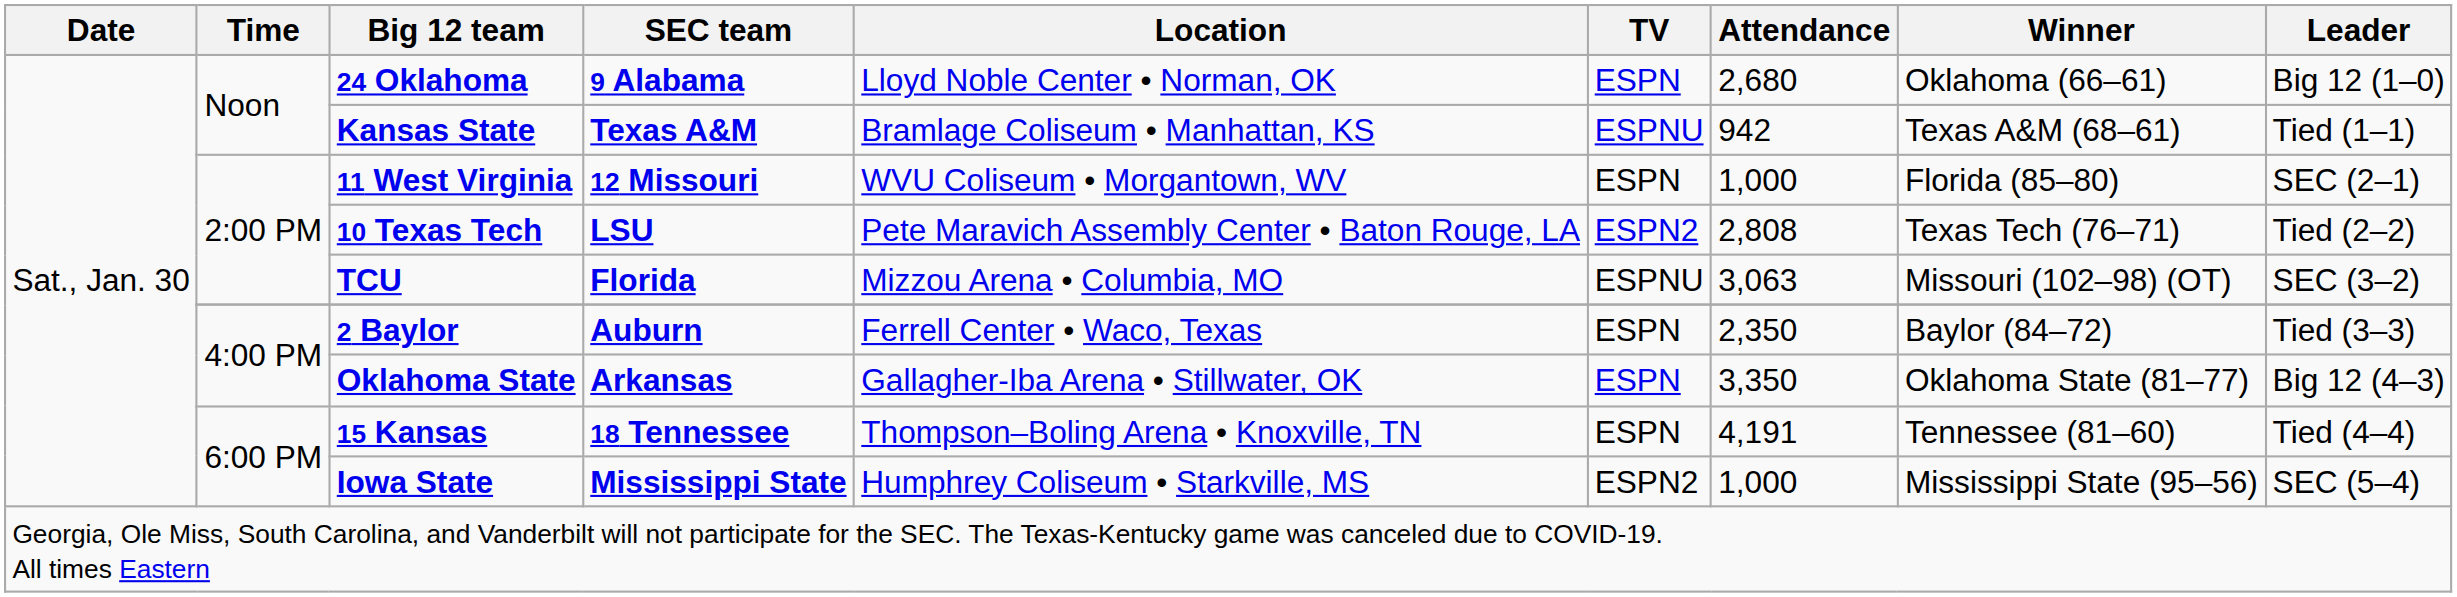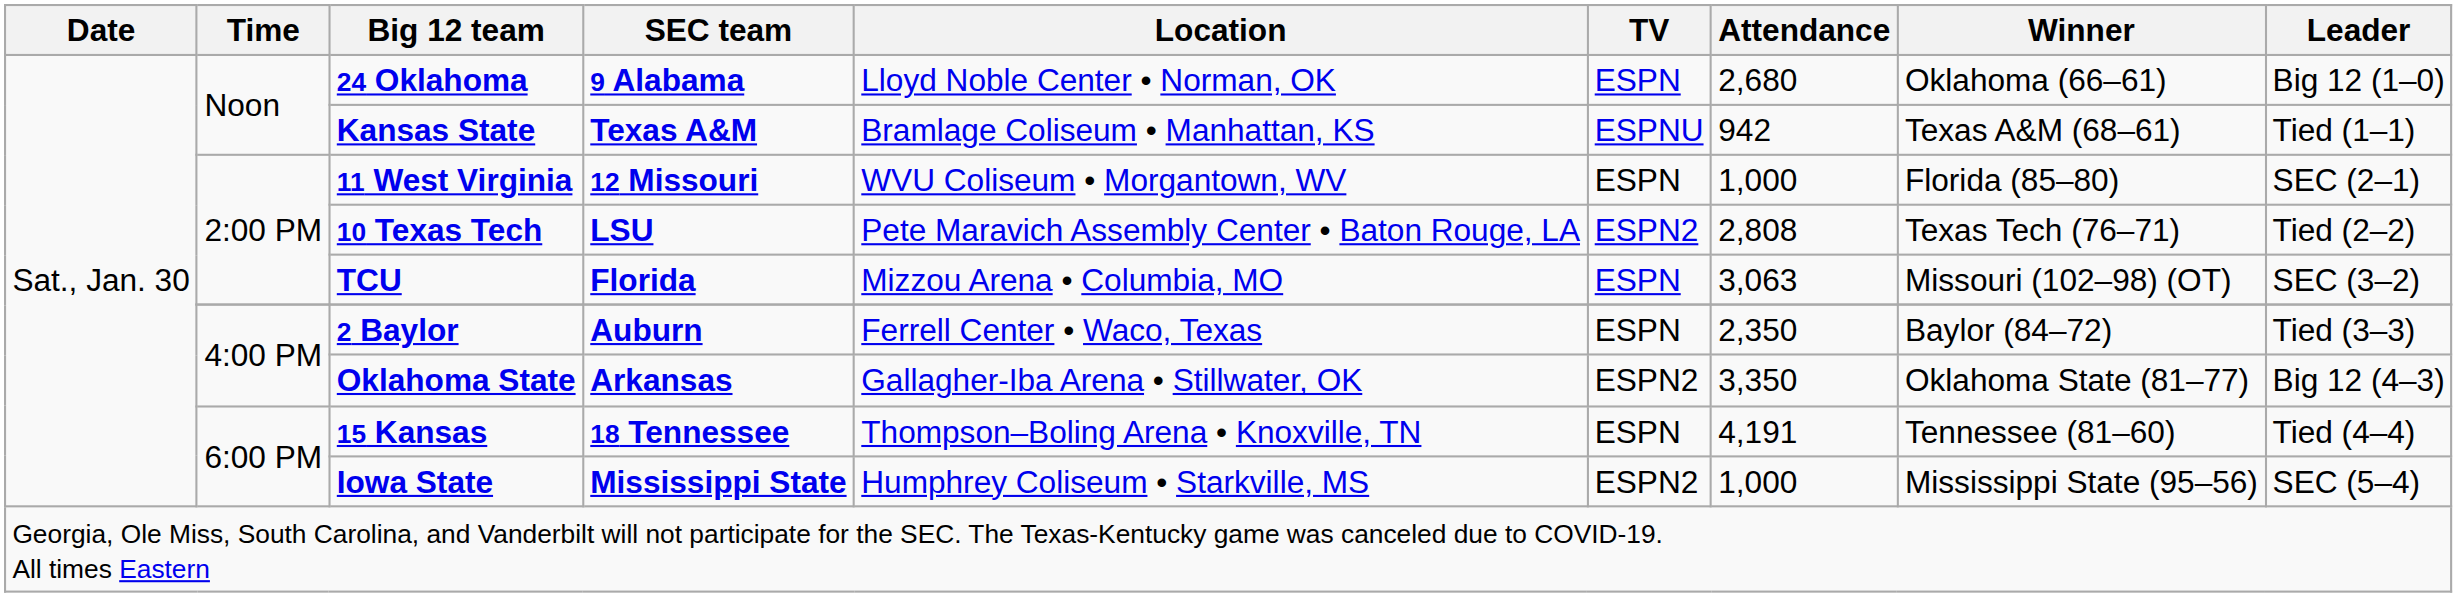(1649, 281) ESPNU -> (1638, 281) ESPN
(1638, 381) ESPN -> (1647, 381) ESPN2
